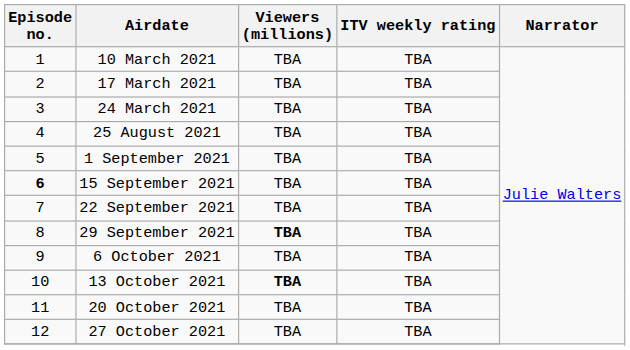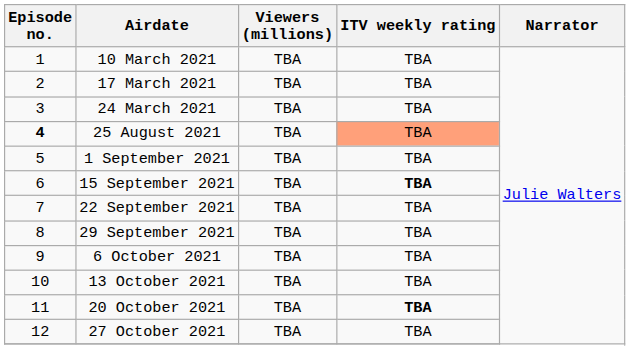(40, 134) normal -> (40, 134) bold
(418, 134) no background -> (418, 134) lightsalmon background
(40, 183) bold -> (40, 183) normal
(418, 183) normal -> (418, 183) bold
(287, 233) bold -> (287, 233) normal
(287, 282) bold -> (287, 282) normal
(418, 307) normal -> (418, 307) bold
